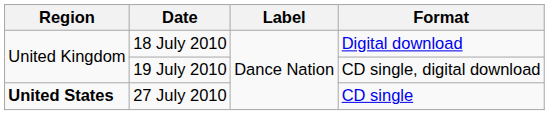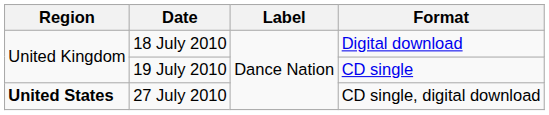(441, 69) CD single, digital download -> (377, 69) CD single
(377, 95) CD single -> (441, 95) CD single, digital download
